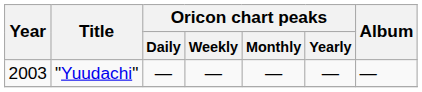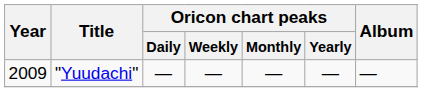(28, 73) 2003 -> (28, 73) 2009
